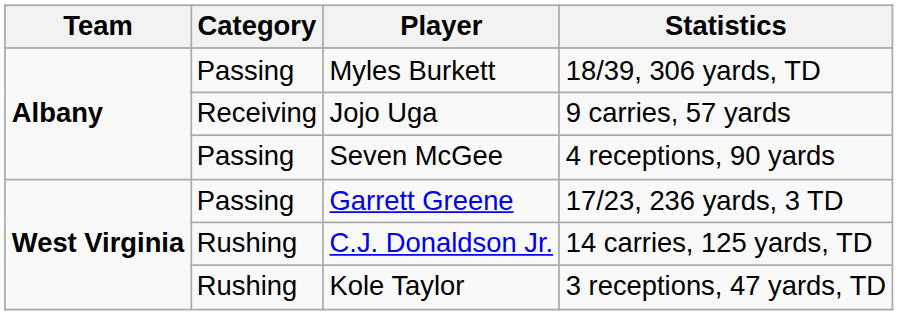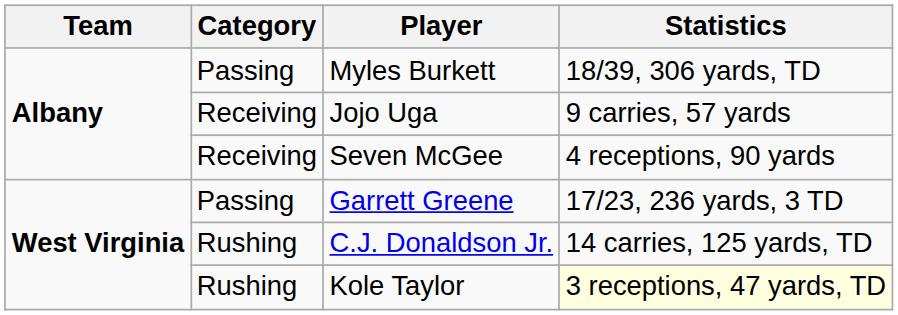(245, 156) Passing -> (257, 156) Receiving
(726, 286) no background -> (726, 286) lightyellow background
